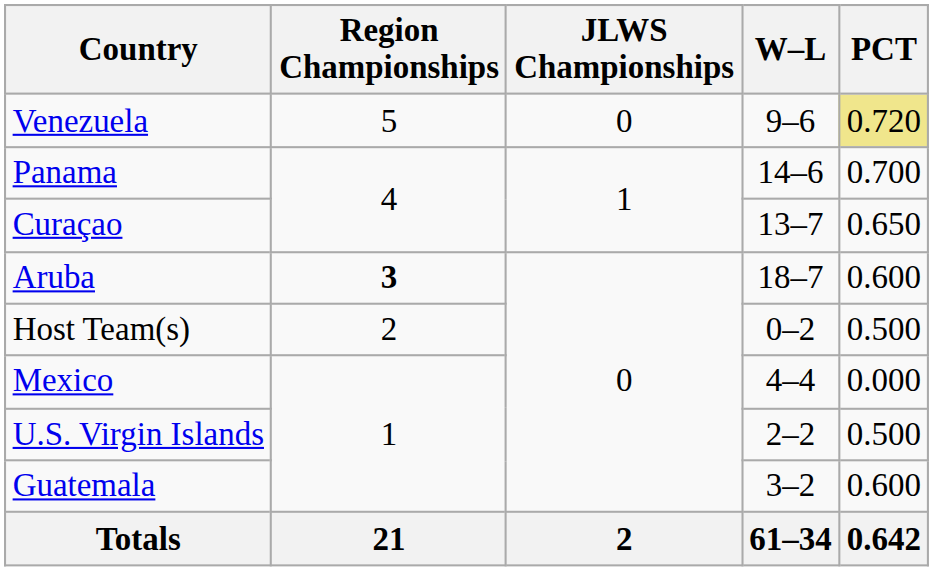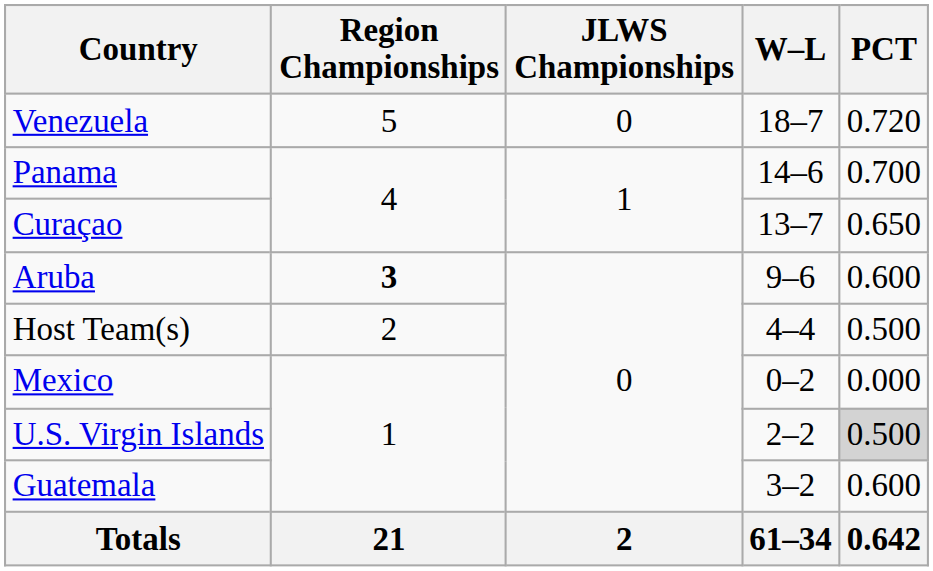(790, 119) 9–6 -> (790, 119) 18–7
(884, 119) khaki background -> (884, 119) no background
(790, 276) 18–7 -> (790, 276) 9–6
(790, 329) 0–2 -> (790, 329) 4–4
(790, 381) 4–4 -> (790, 381) 0–2
(884, 433) no background -> (884, 433) lightgrey background
